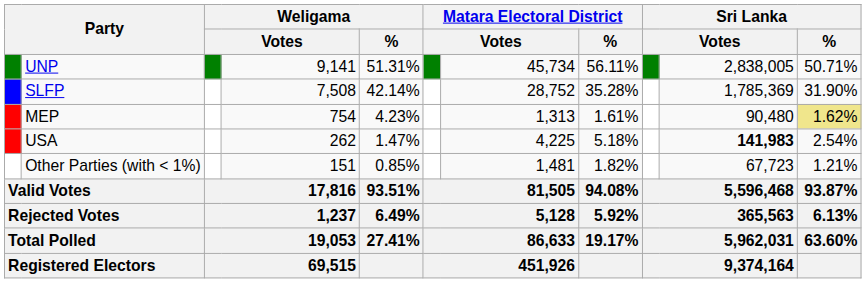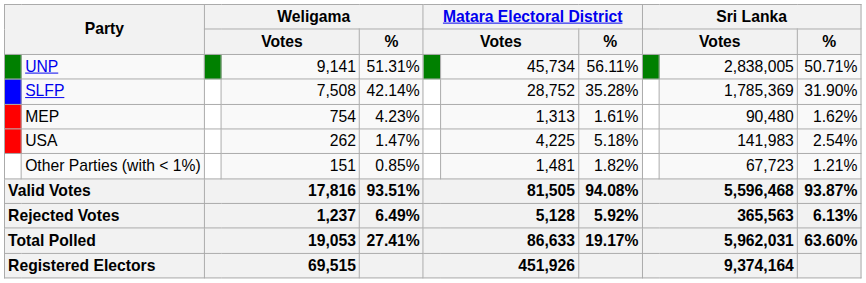(835, 116) khaki background -> (835, 116) no background
(765, 141) bold -> (765, 141) normal
